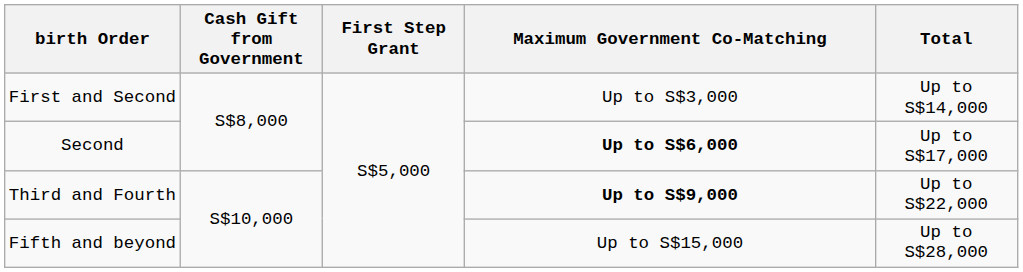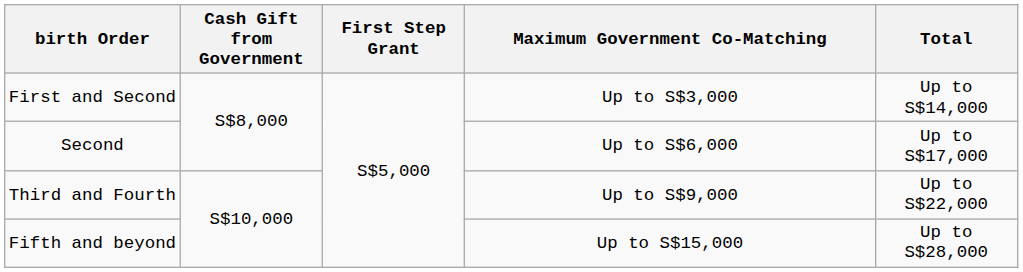(670, 146) bold -> (670, 146) normal
(670, 194) bold -> (670, 194) normal
